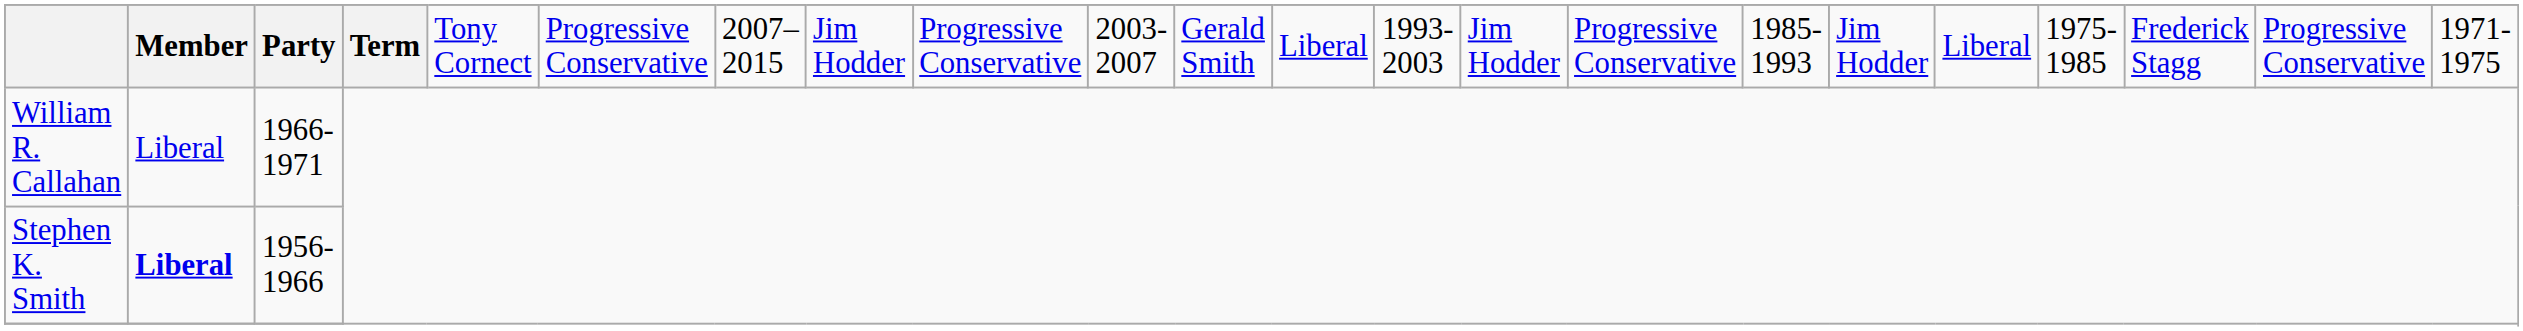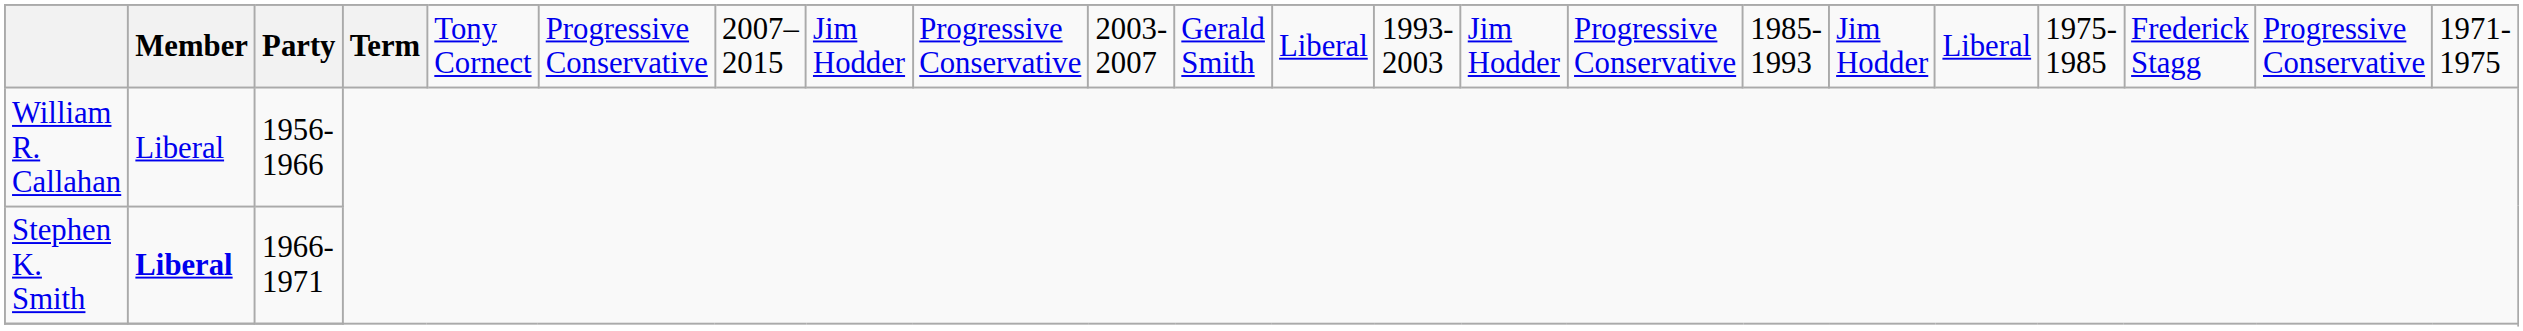(298, 146) 1966-1971 -> (298, 146) 1956-1966
(298, 264) 1956-1966 -> (298, 264) 1966-1971
